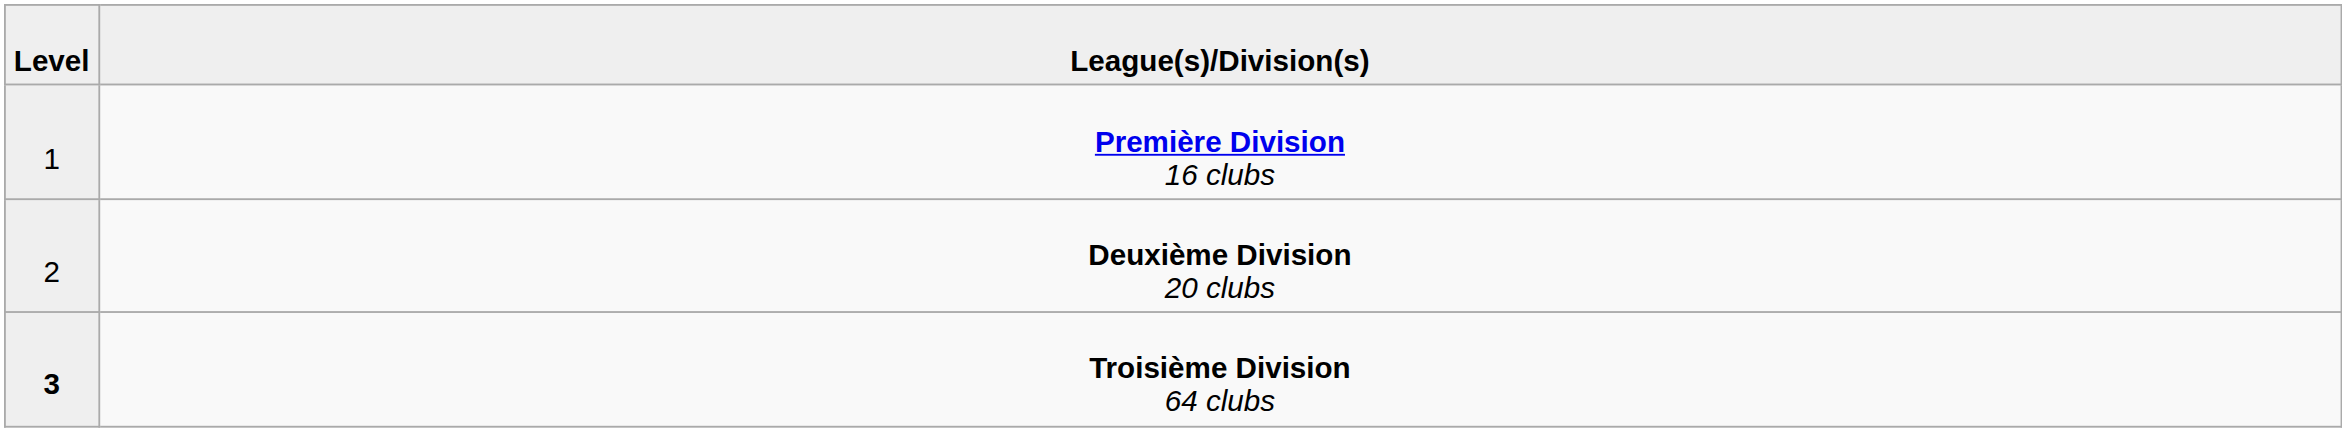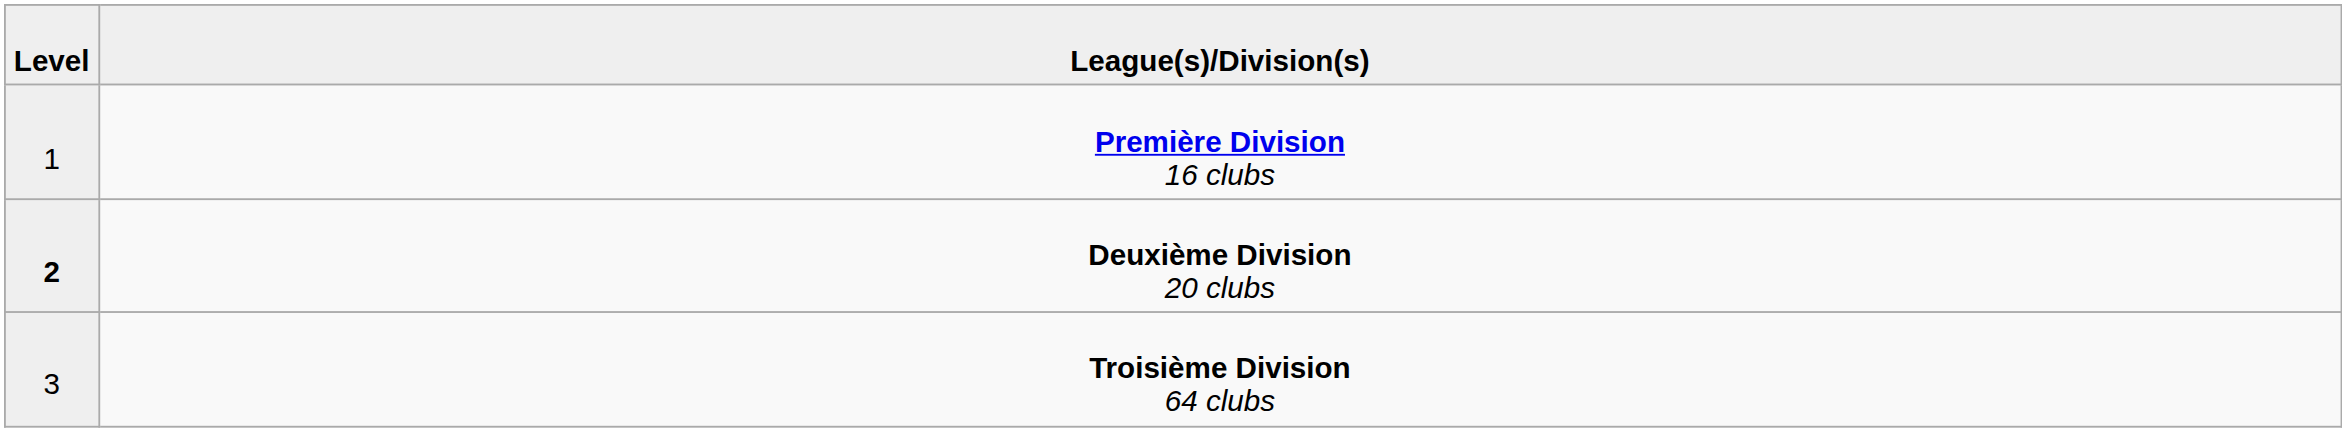(52, 271) normal -> (52, 271) bold
(52, 385) bold -> (52, 385) normal
